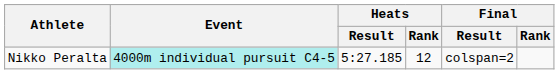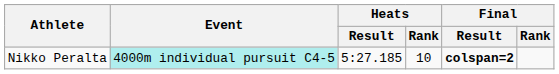(424, 58) 12 -> (424, 58) 10
(480, 58) normal -> (480, 58) bold
